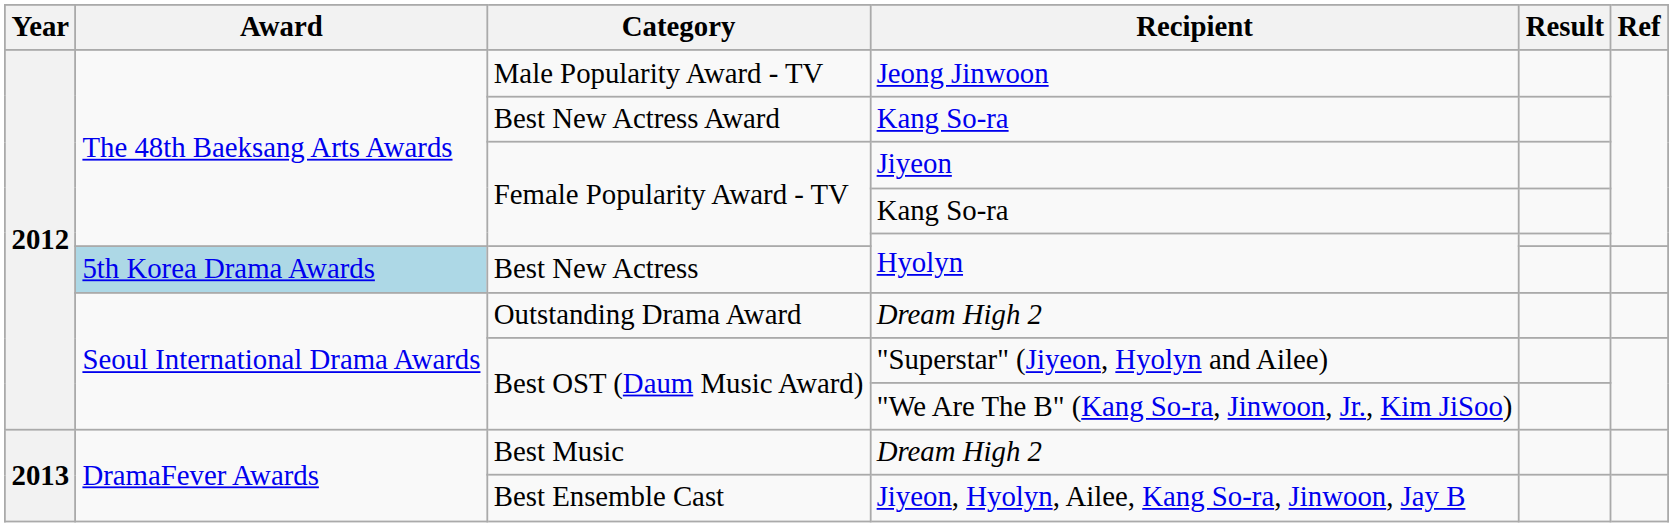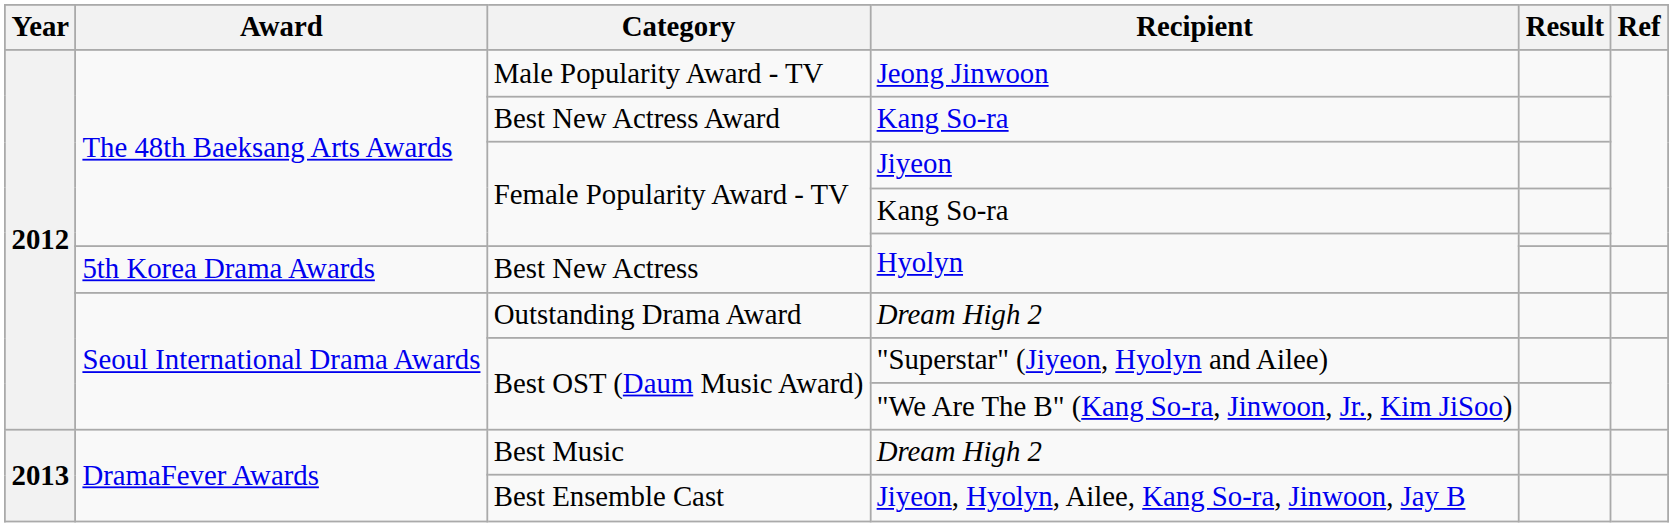(229, 268) lightblue background -> (229, 268) no background
